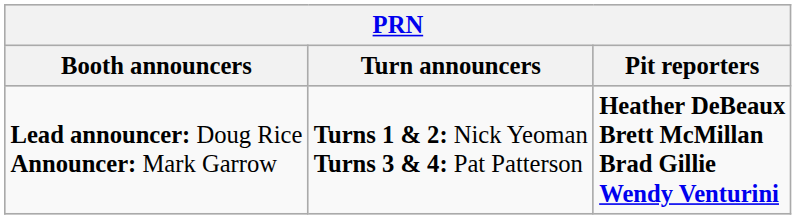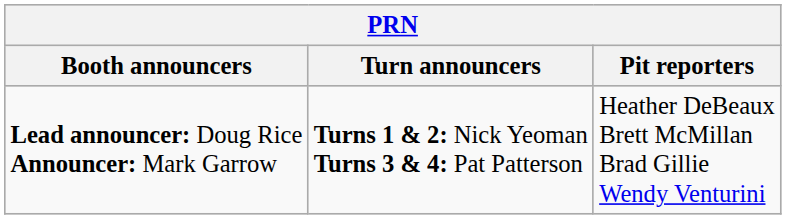(692, 149) bold -> (687, 149) normal
